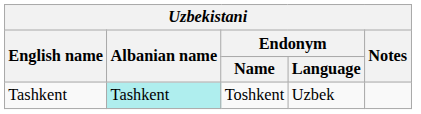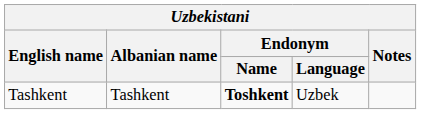(140, 95) paleturquoise background -> (140, 95) no background
(254, 95) normal -> (257, 95) bold
